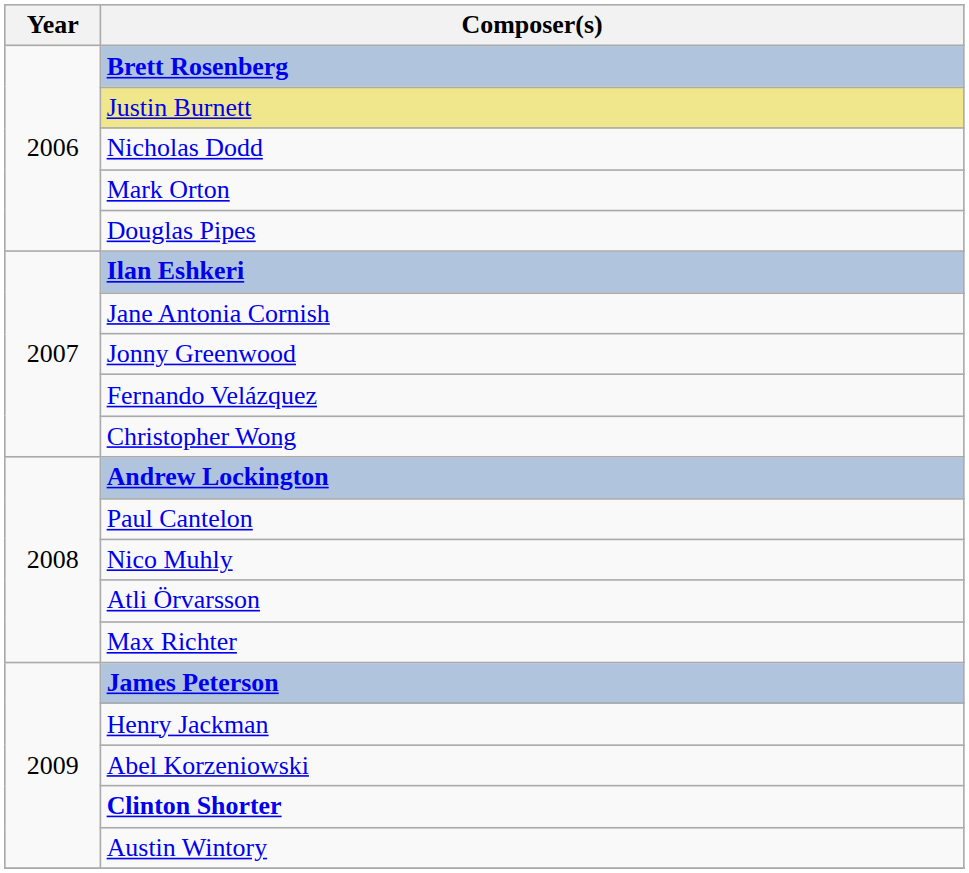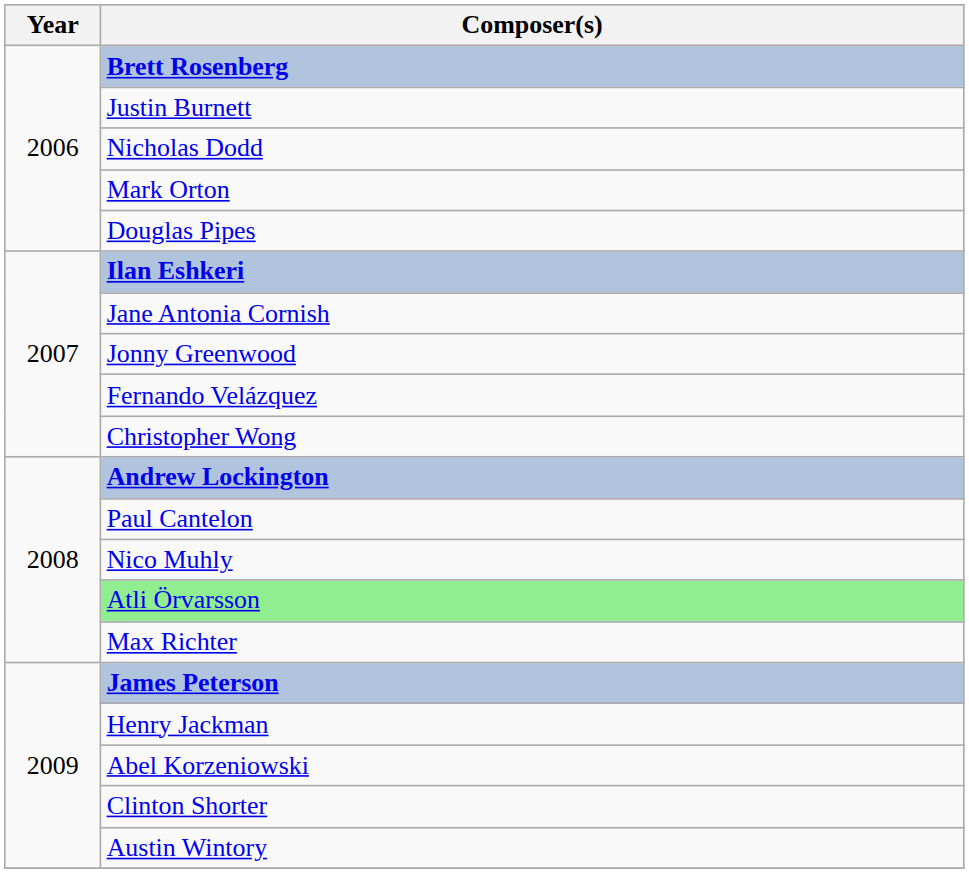(179, 107) khaki background -> (179, 107) no background
(183, 600) no background -> (183, 600) lightgreen background
(194, 806) bold -> (187, 806) normal
